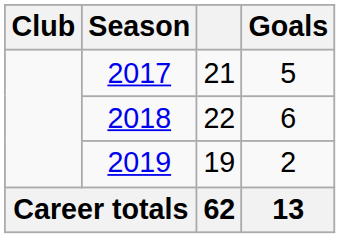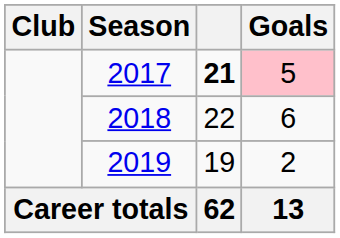(219, 72) normal -> (219, 72) bold
(288, 72) no background -> (288, 72) pink background
